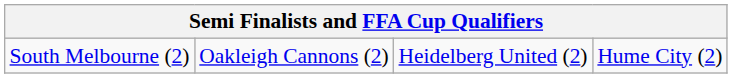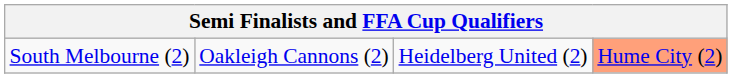(660, 55) no background -> (660, 55) lightsalmon background
